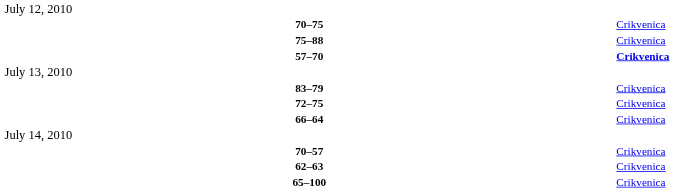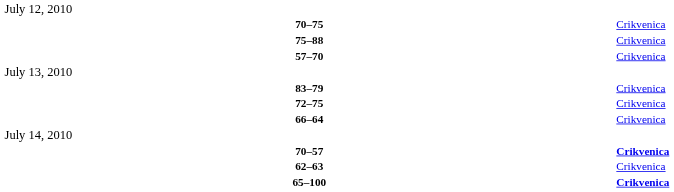(643, 56) bold -> (641, 56) normal
(641, 151) normal -> (643, 151) bold
(641, 182) normal -> (643, 182) bold
